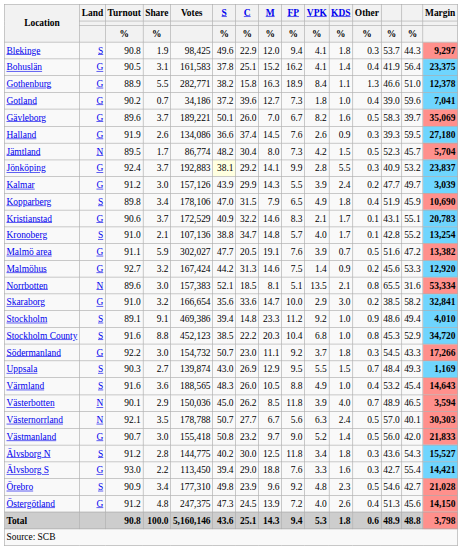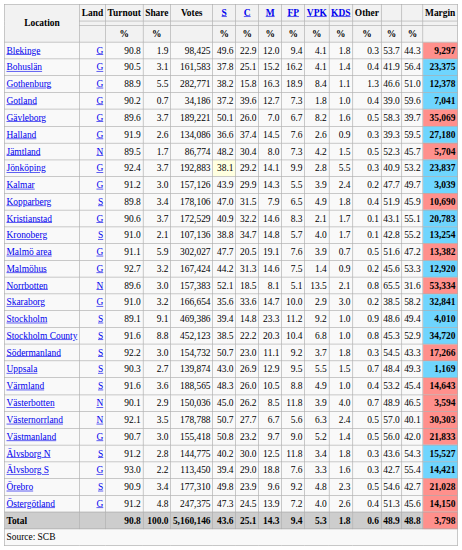(101, 51) S -> (100, 51) G
(100, 353) G -> (101, 353) S
